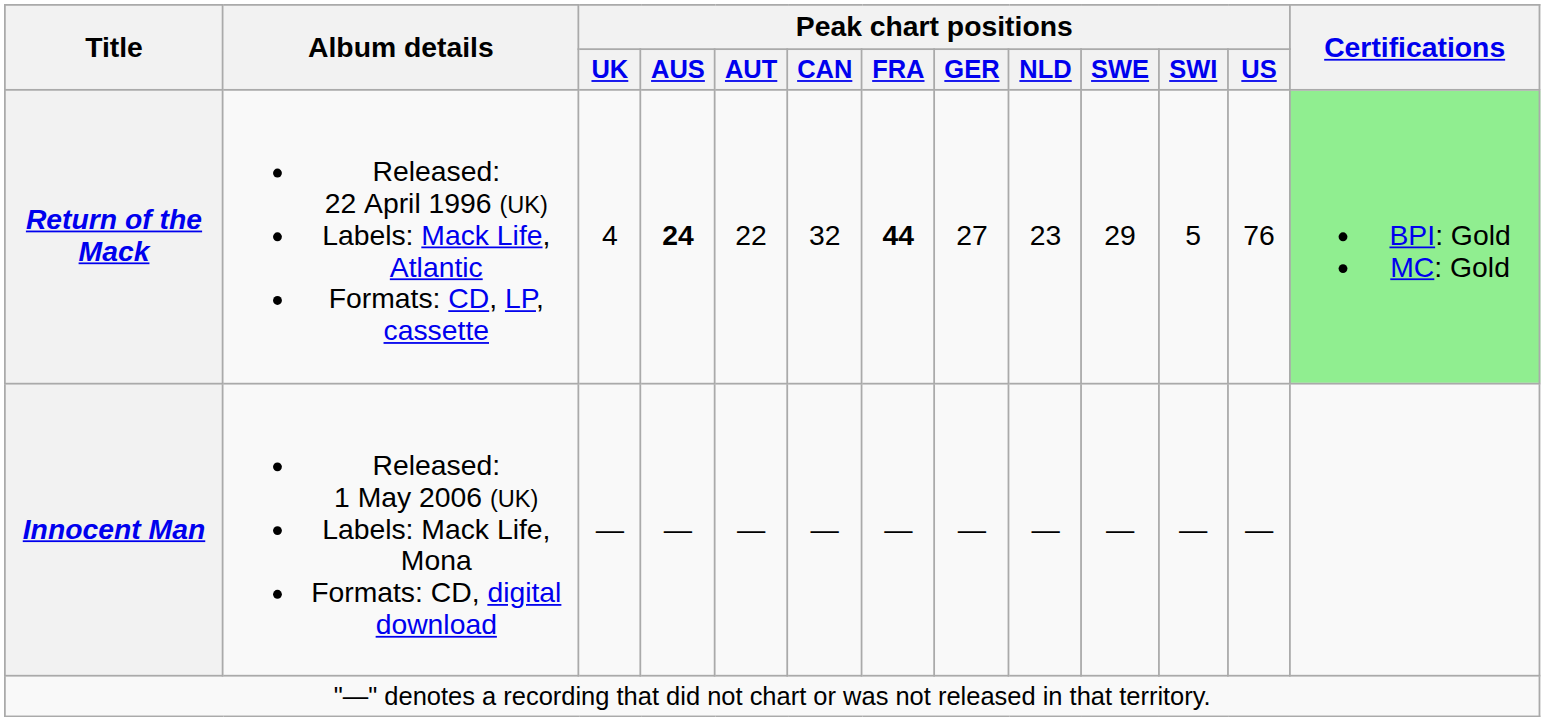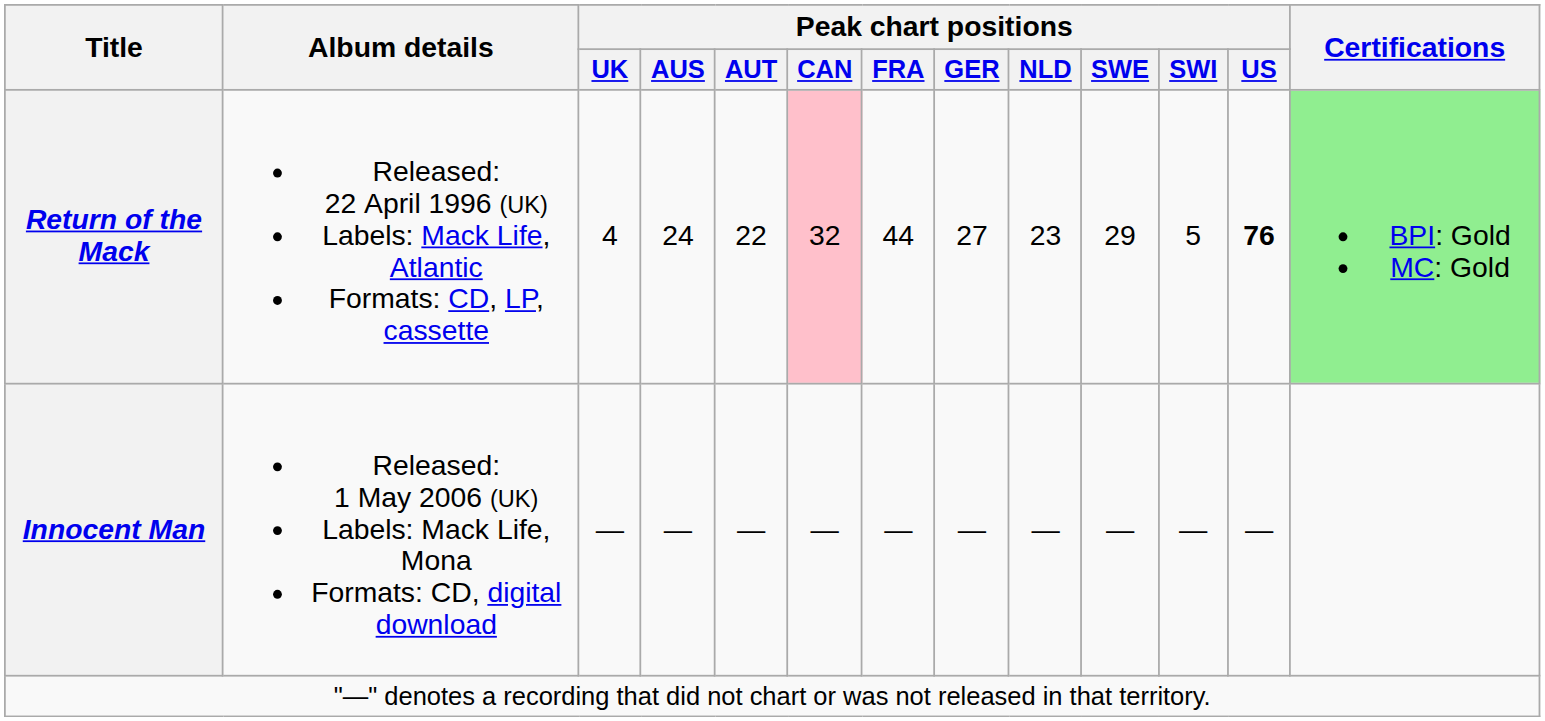(678, 236) bold -> (678, 236) normal
(825, 236) no background -> (825, 236) pink background
(898, 236) bold -> (898, 236) normal
(1259, 236) normal -> (1259, 236) bold
